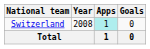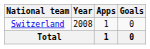(106, 24) paleturquoise background -> (106, 24) no background
